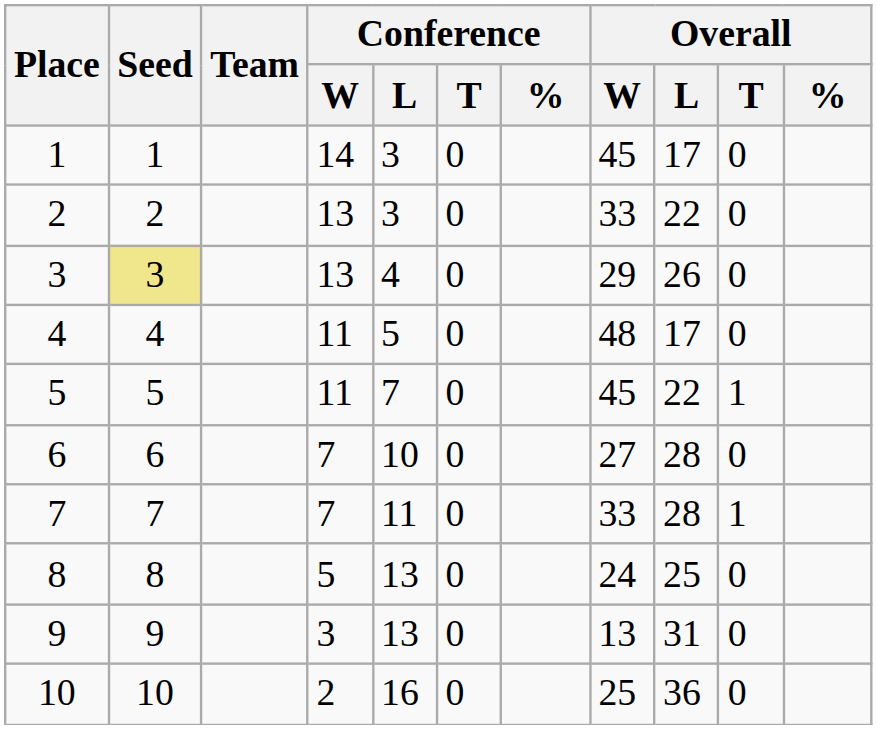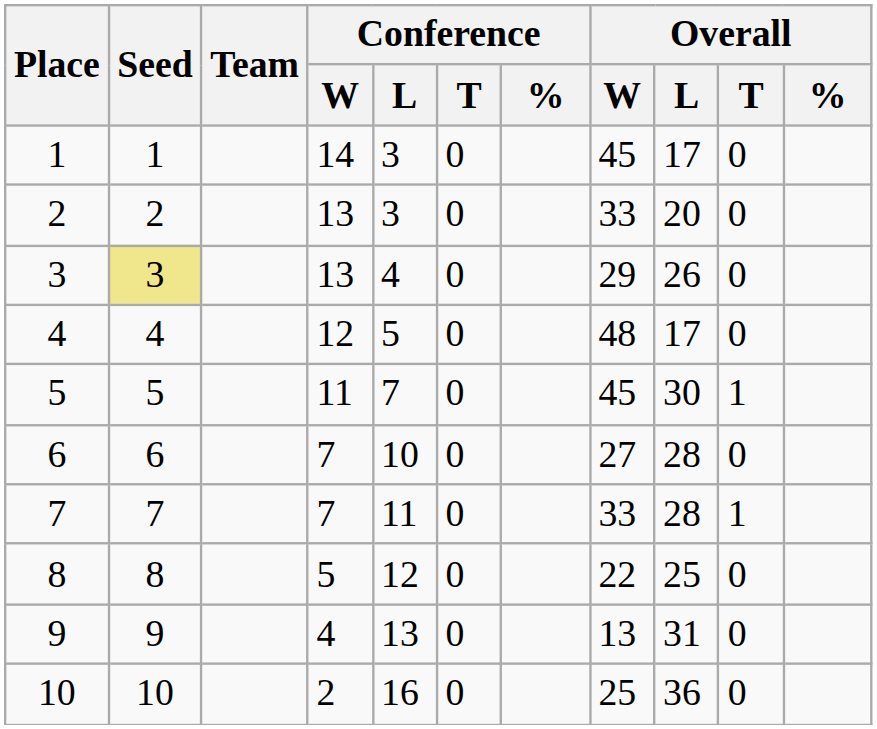(682, 214) 22 -> (682, 214) 20
(335, 333) 11 -> (335, 333) 12
(682, 393) 22 -> (682, 393) 30
(400, 573) 13 -> (400, 573) 12
(617, 573) 24 -> (617, 573) 22
(326, 633) 3 -> (326, 633) 4
